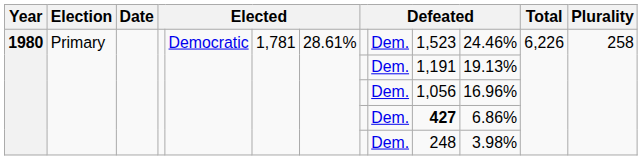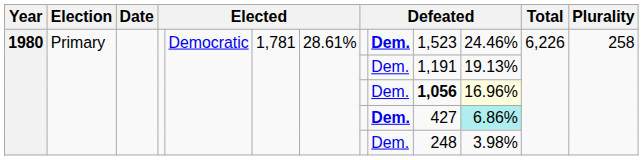(390, 42) normal -> (391, 42) bold
(436, 92) normal -> (437, 92) bold
(490, 92) no background -> (491, 92) lightyellow background
(390, 117) normal -> (391, 117) bold
(443, 117) bold -> (444, 117) normal
(495, 117) no background -> (495, 117) paleturquoise background
